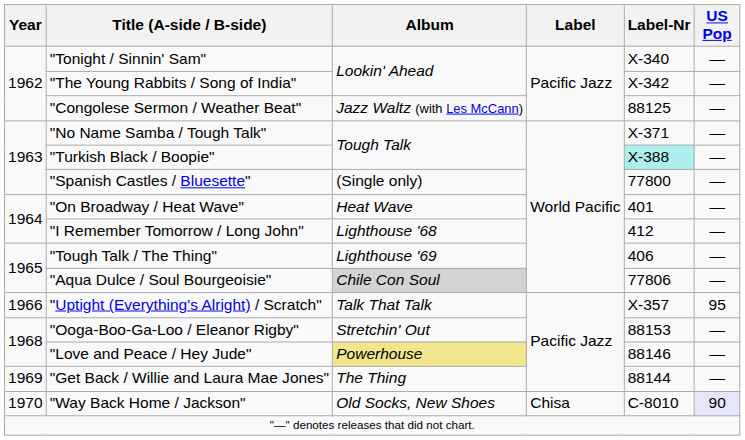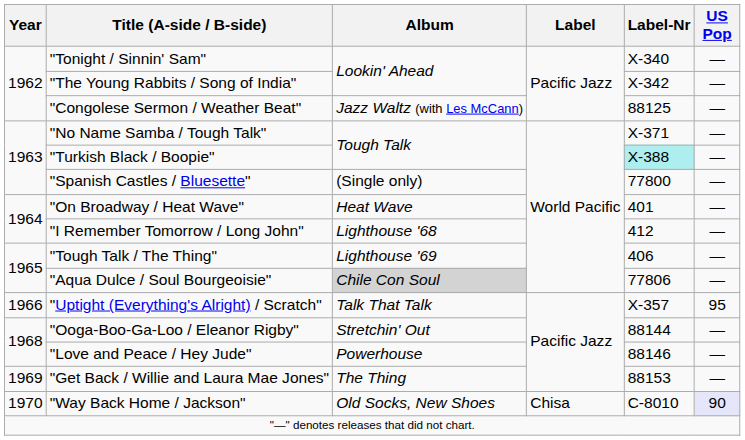(649, 329) 88153 -> (649, 329) 88144
(379, 354) khaki background -> (379, 354) no background
(649, 378) 88144 -> (649, 378) 88153
